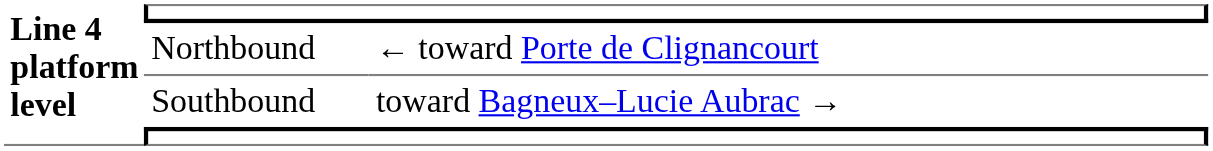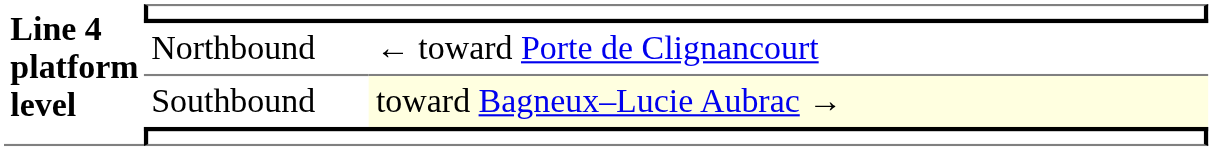(609, 100) no background -> (609, 100) lightyellow background
